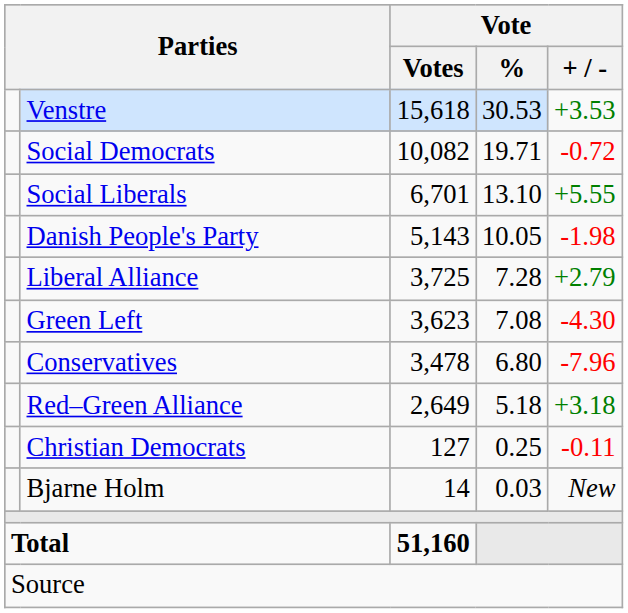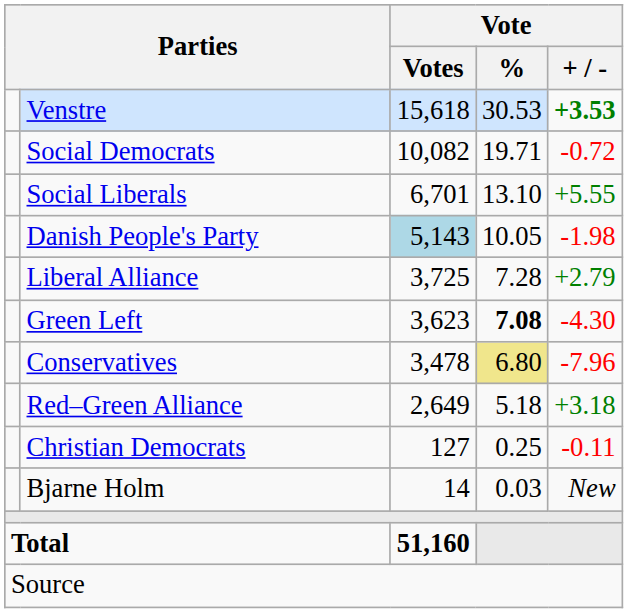(585, 109) normal -> (585, 109) bold
(440, 236) no background -> (440, 236) lightblue background
(518, 320) normal -> (518, 320) bold
(518, 362) no background -> (518, 362) khaki background
